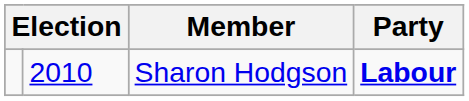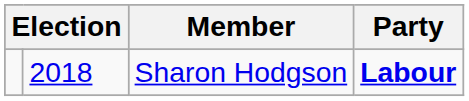(61, 71) 2010 -> (61, 71) 2018
